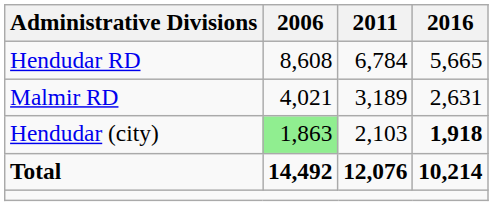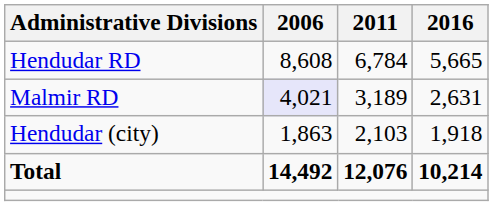(306, 97) no background -> (306, 97) lavender background
(306, 134) lightgreen background -> (306, 134) no background
(456, 134) bold -> (456, 134) normal
